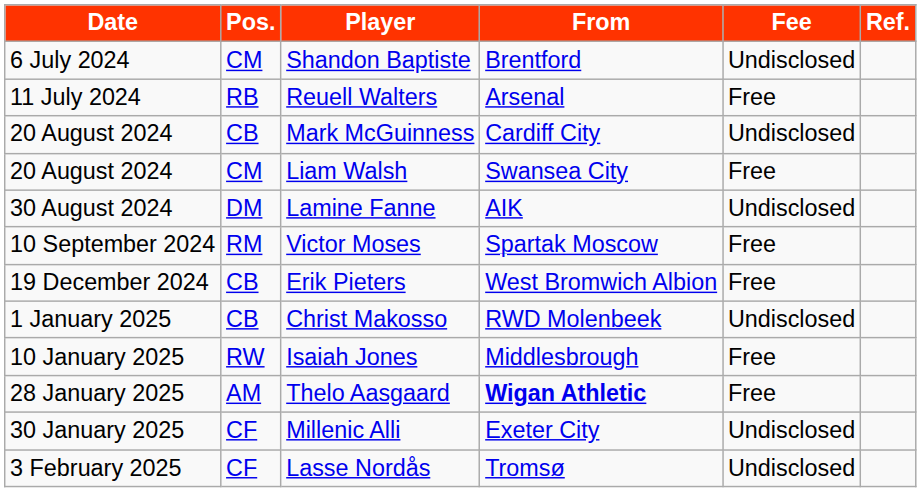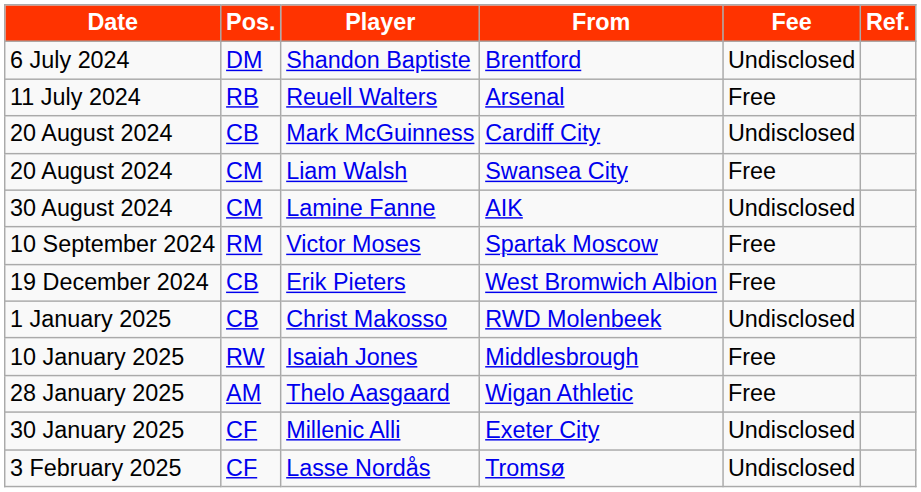(244, 60) CM -> (244, 60) DM
(244, 208) DM -> (244, 208) CM
(566, 393) bold -> (559, 393) normal
